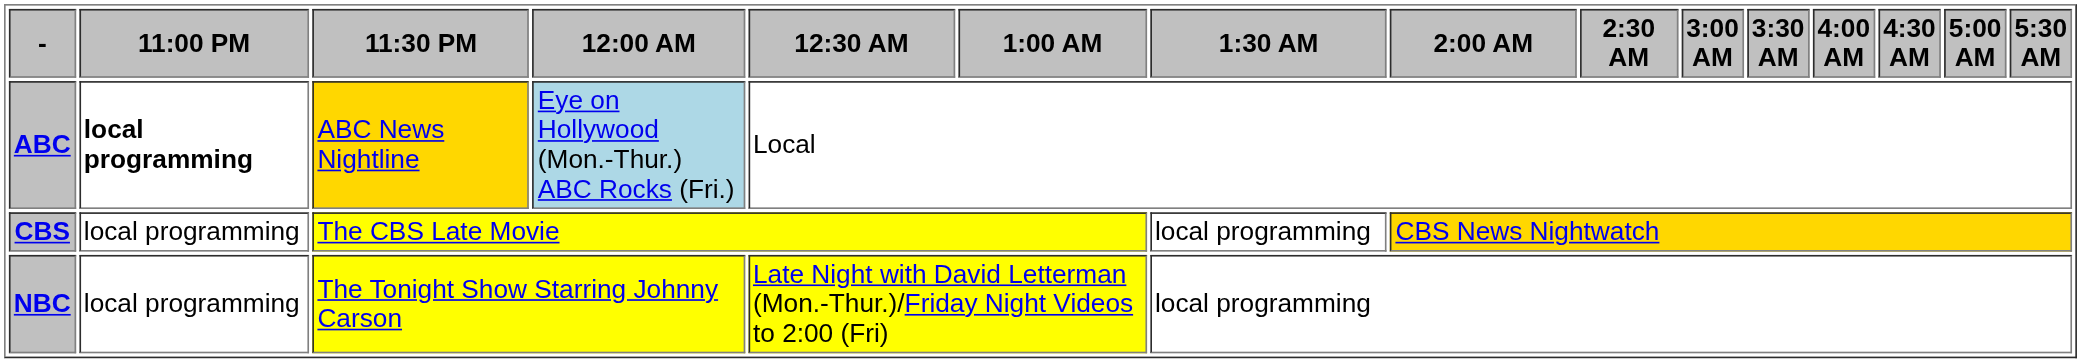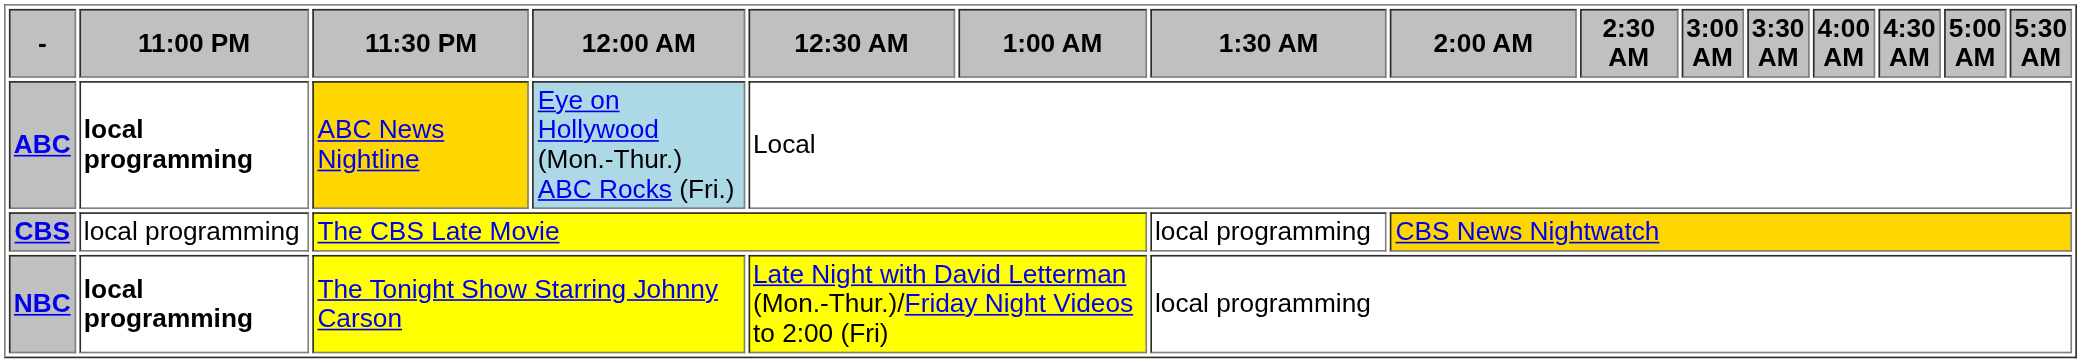(192, 303) normal -> (168, 303) bold
